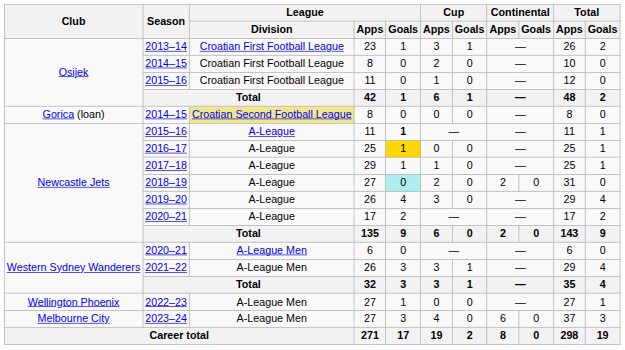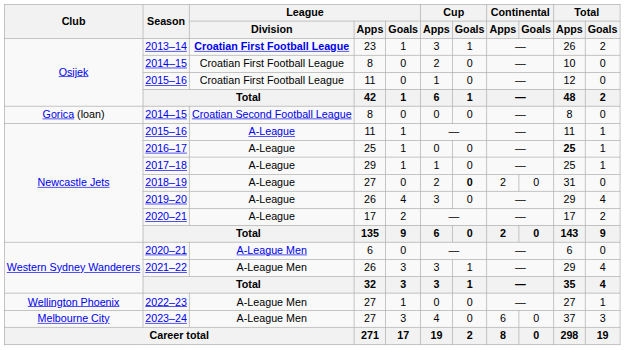(272, 47) normal -> (272, 47) bold
(272, 115) khaki background -> (272, 115) no background
(403, 132) bold -> (403, 132) normal
(403, 149) gold background -> (403, 149) no background
(569, 149) normal -> (569, 149) bold
(403, 183) paleturquoise background -> (403, 183) no background
(470, 183) normal -> (470, 183) bold
